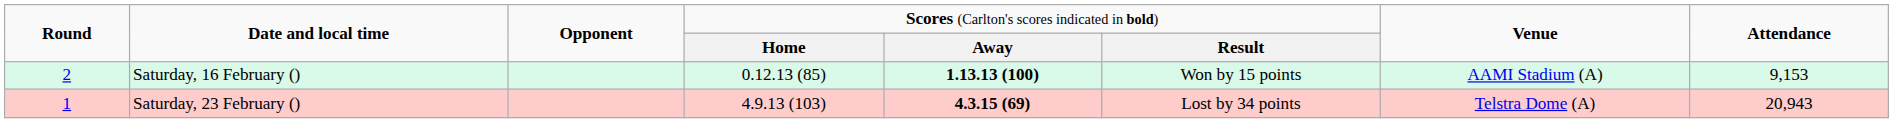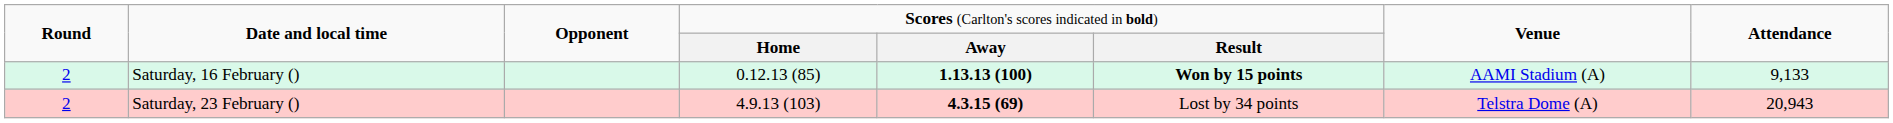(1241, 75) normal -> (1239, 75) bold
(1789, 75) 9,153 -> (1790, 75) 9,133
(67, 103) 1 -> (66, 103) 2
